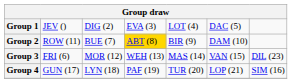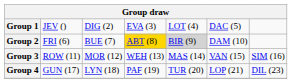(62, 41) ROW (11) -> (56, 41) FRI (6)
(182, 41) no background -> (182, 41) lightgrey background
(56, 55) FRI (6) -> (62, 55) ROW (11)
(268, 55) DIL (23) -> (268, 55) SIM (16)
(268, 70) SIM (16) -> (268, 70) DIL (23)
